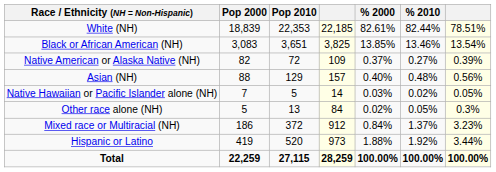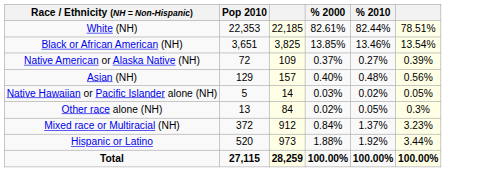- column: (244, 12)
